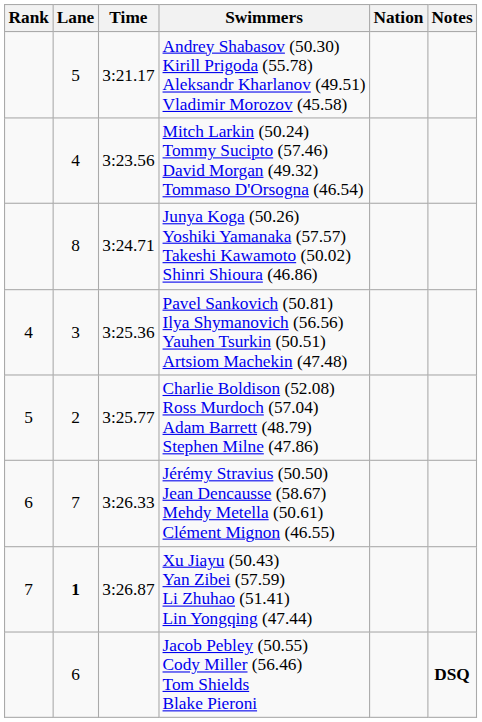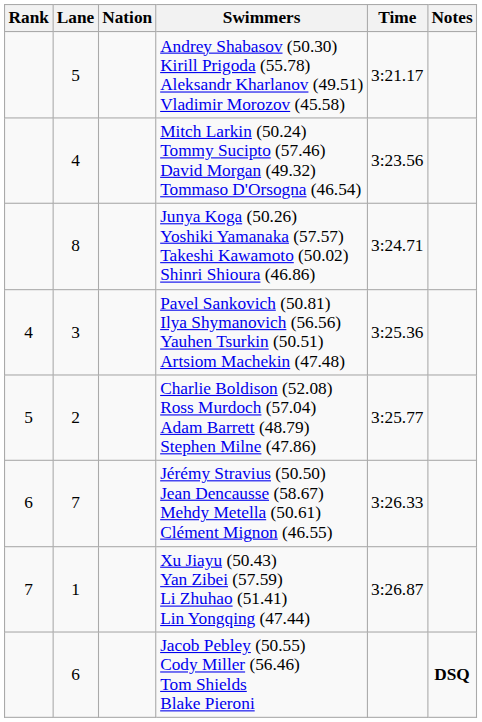columns swapped: (398, 18) <-> (128, 18)
(76, 589) bold -> (76, 589) normal
